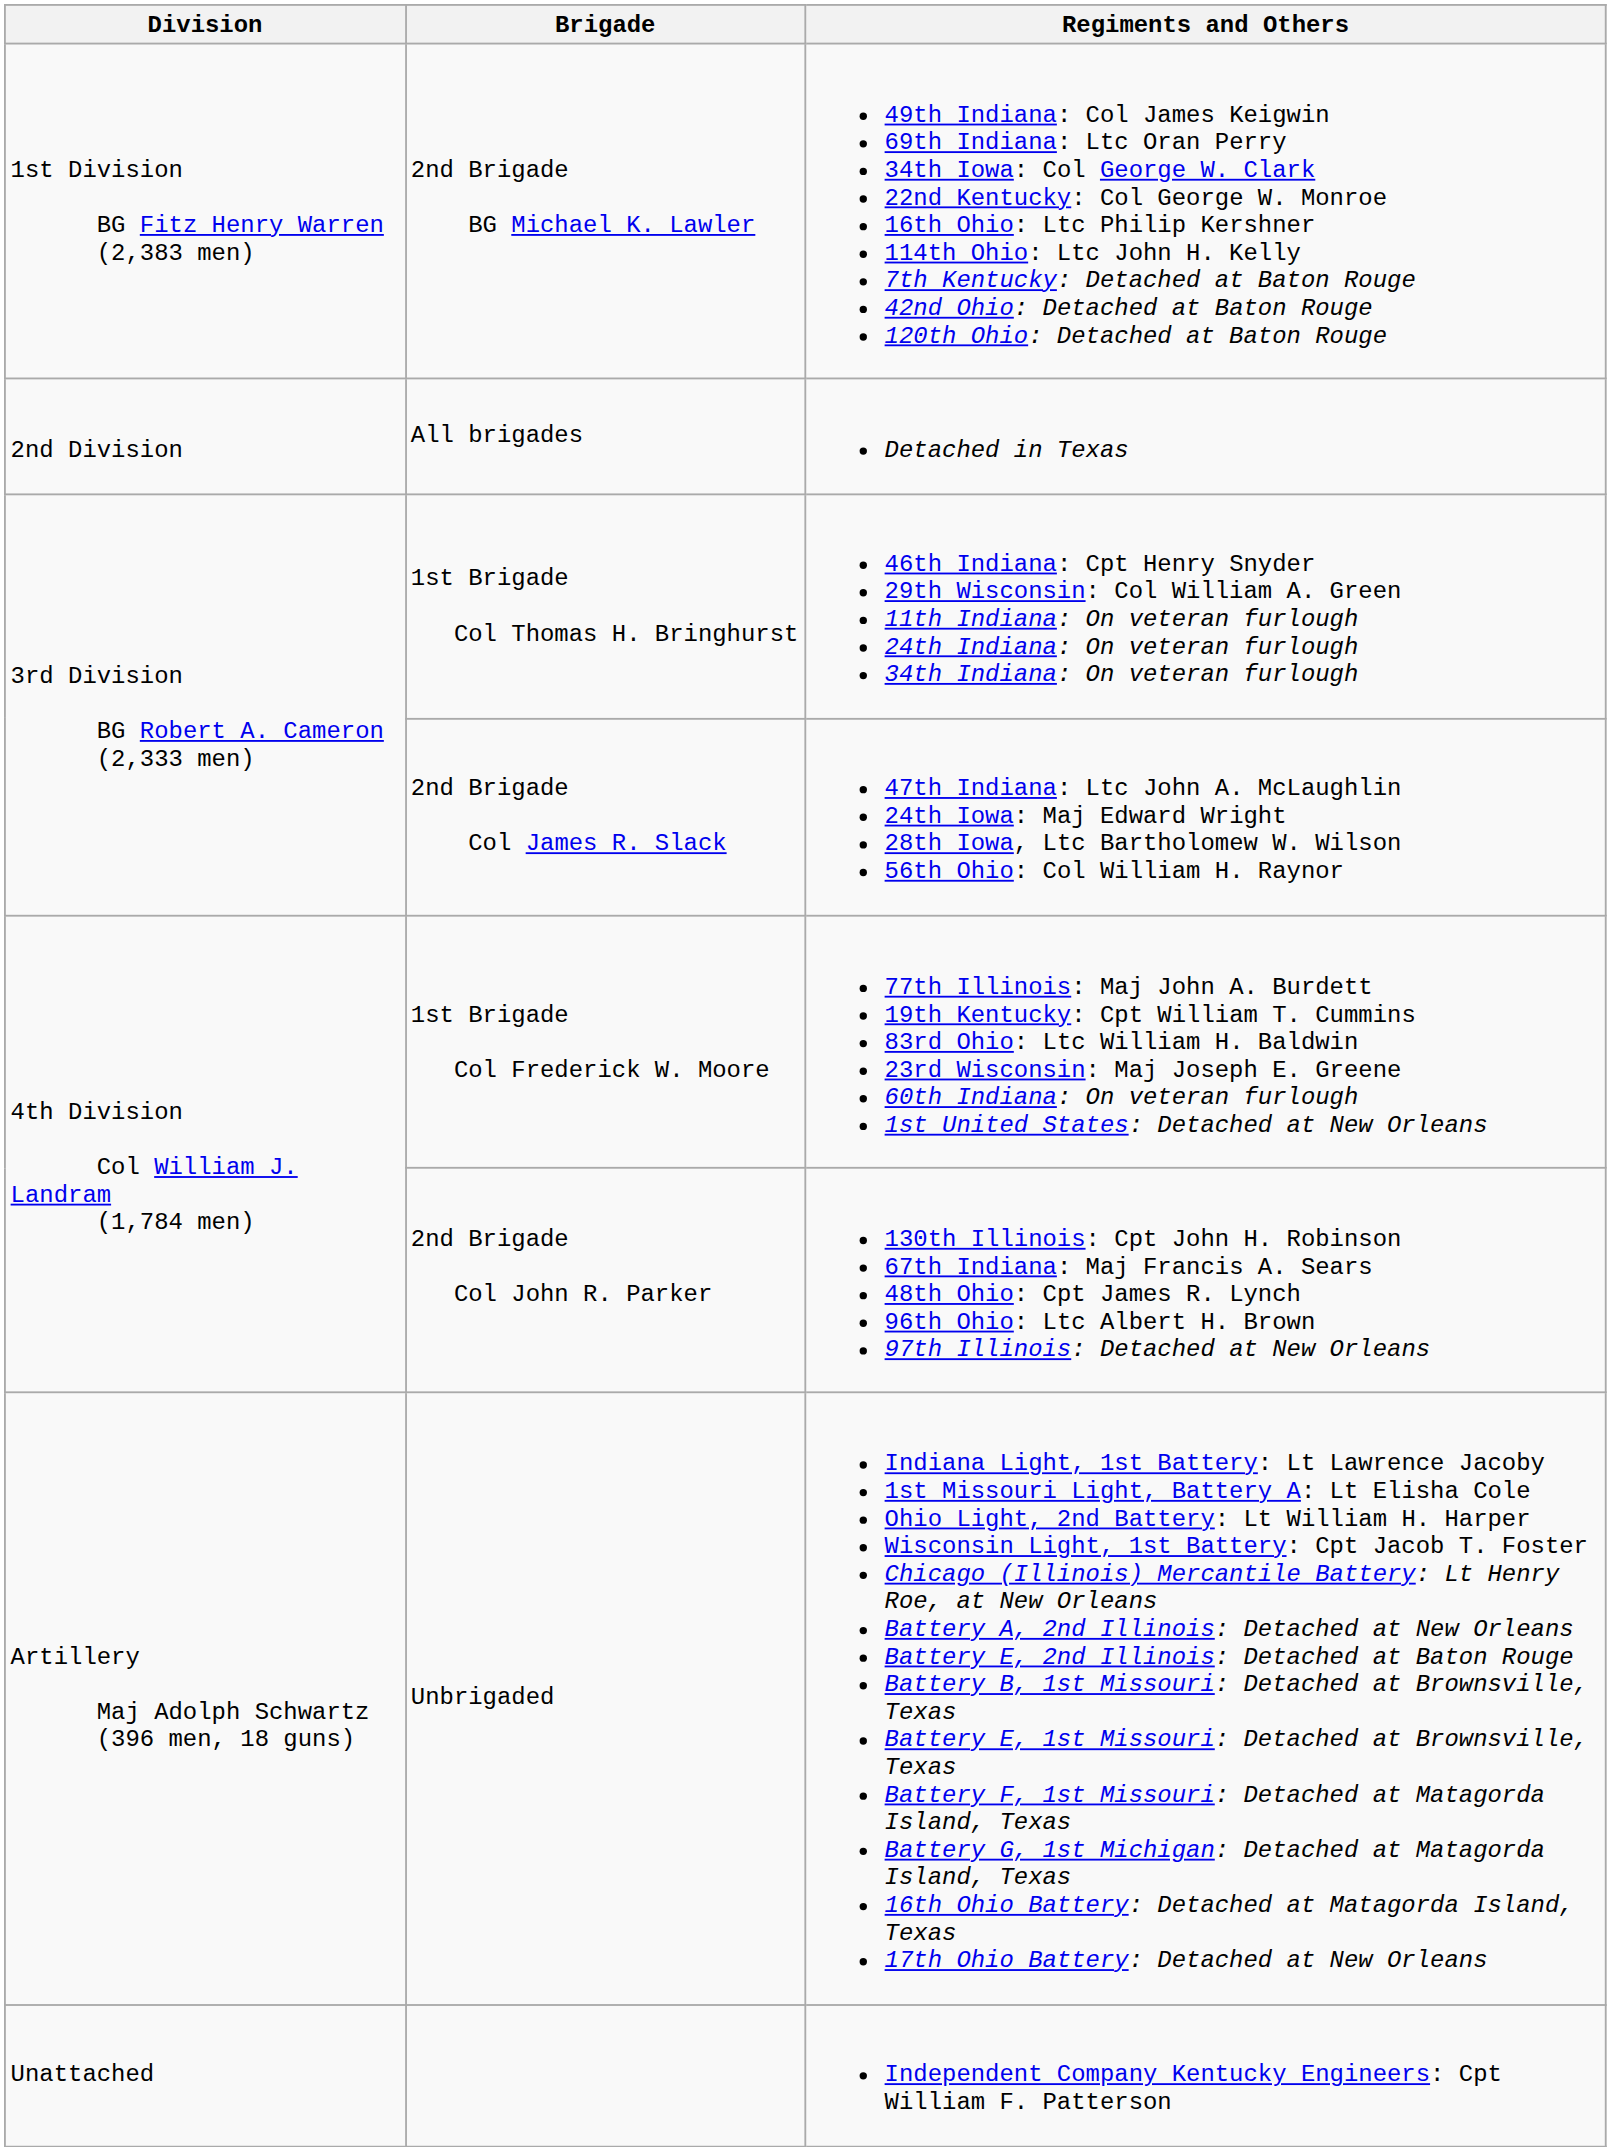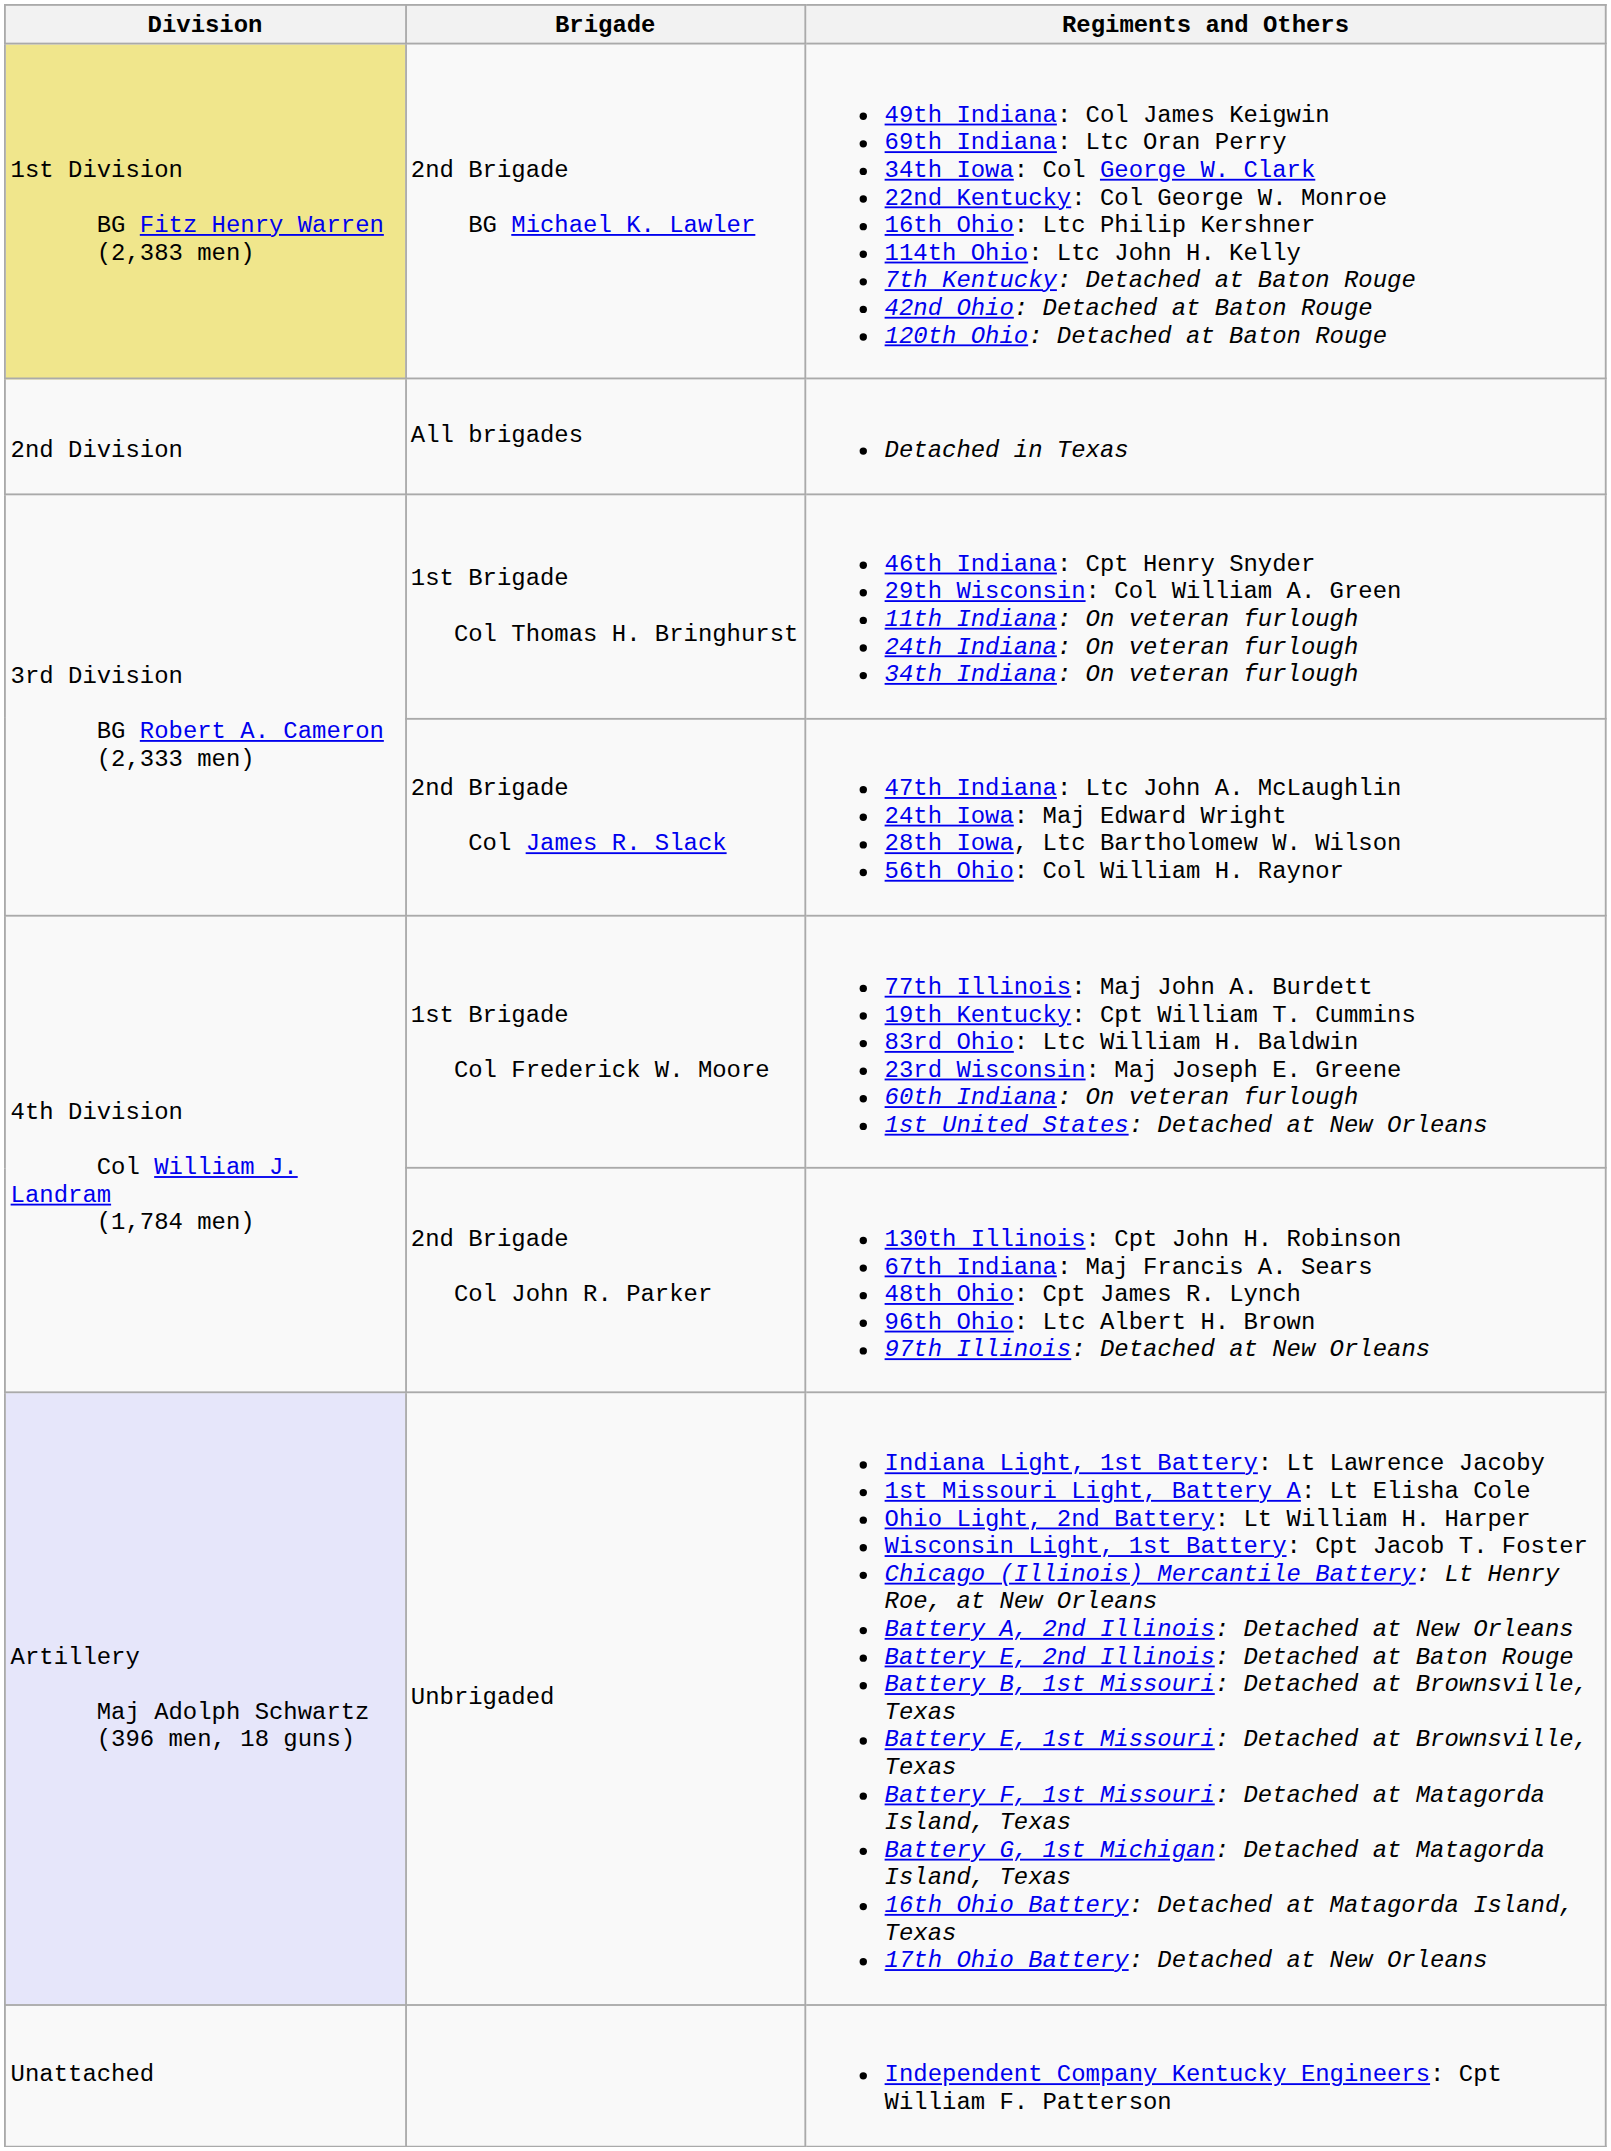(197, 212) no background -> (197, 212) khaki background
(190, 1698) no background -> (190, 1698) lavender background
